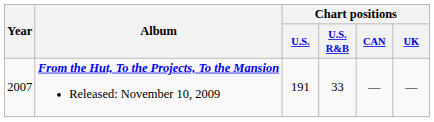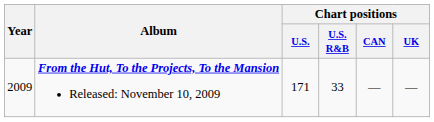(20, 87) 2007 -> (20, 87) 2009
(300, 87) 191 -> (300, 87) 171
